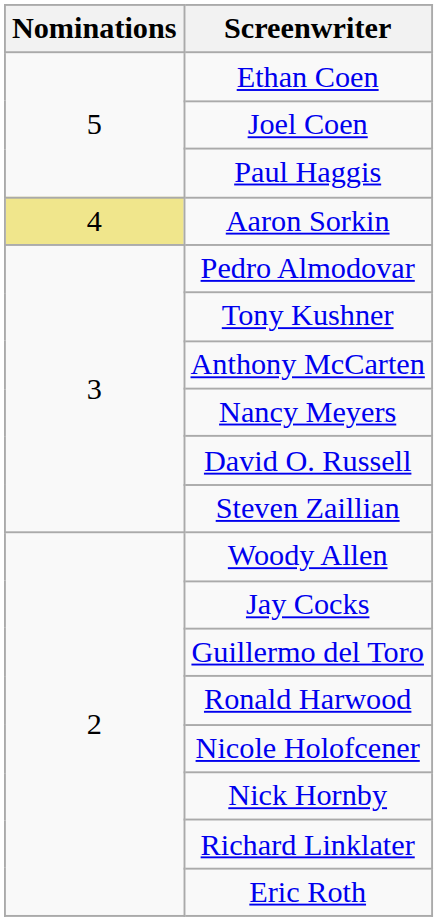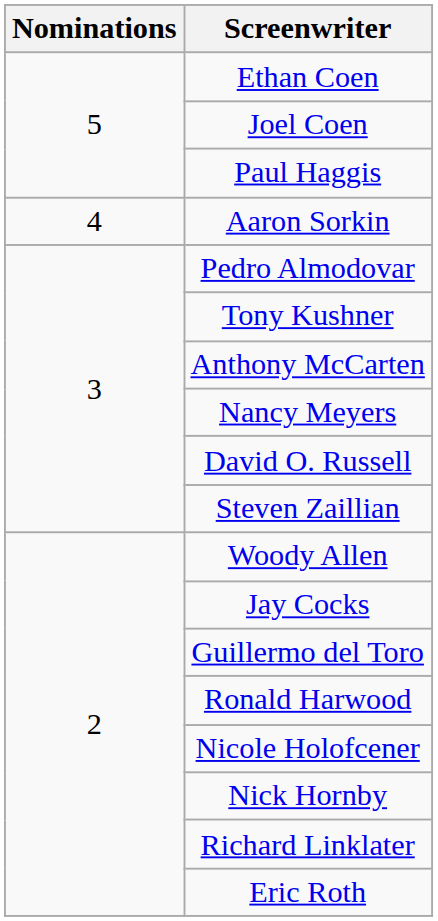(94, 220) khaki background -> (94, 220) no background
